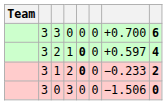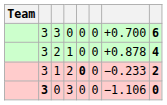(82, 52) bold -> (82, 52) normal
(125, 52) +0.597 -> (125, 52) +0.878
(45, 90) normal -> (45, 90) bold
(125, 90) −1.506 -> (125, 90) −1.106
